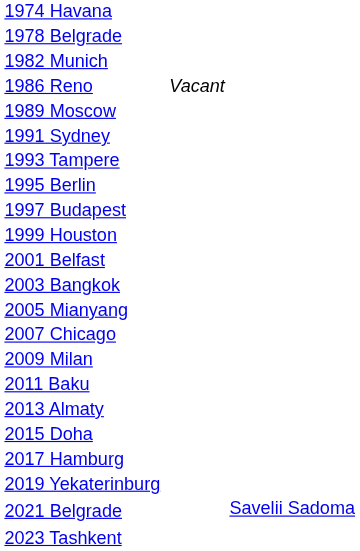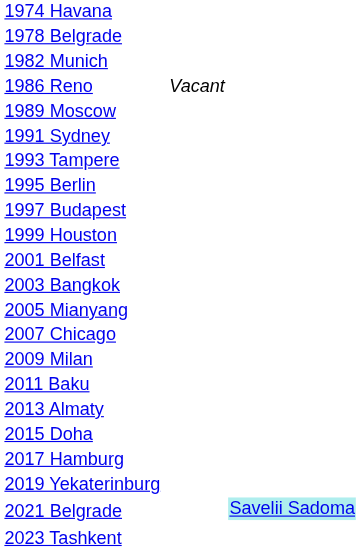(292, 508) no background -> (292, 508) paleturquoise background
